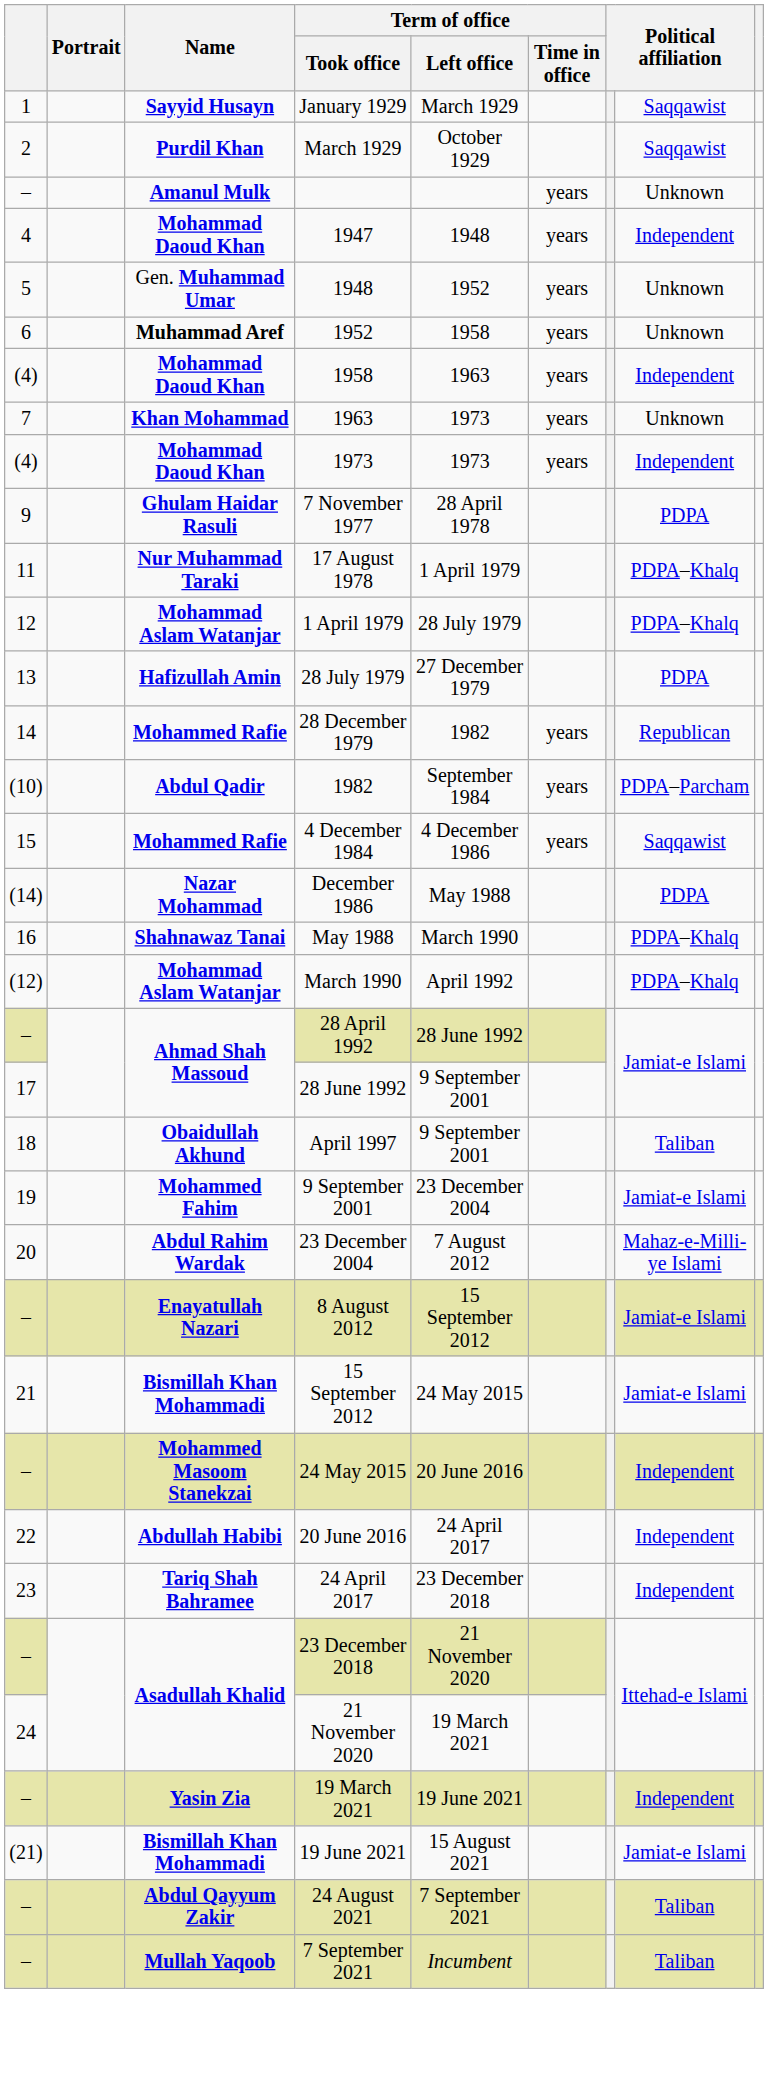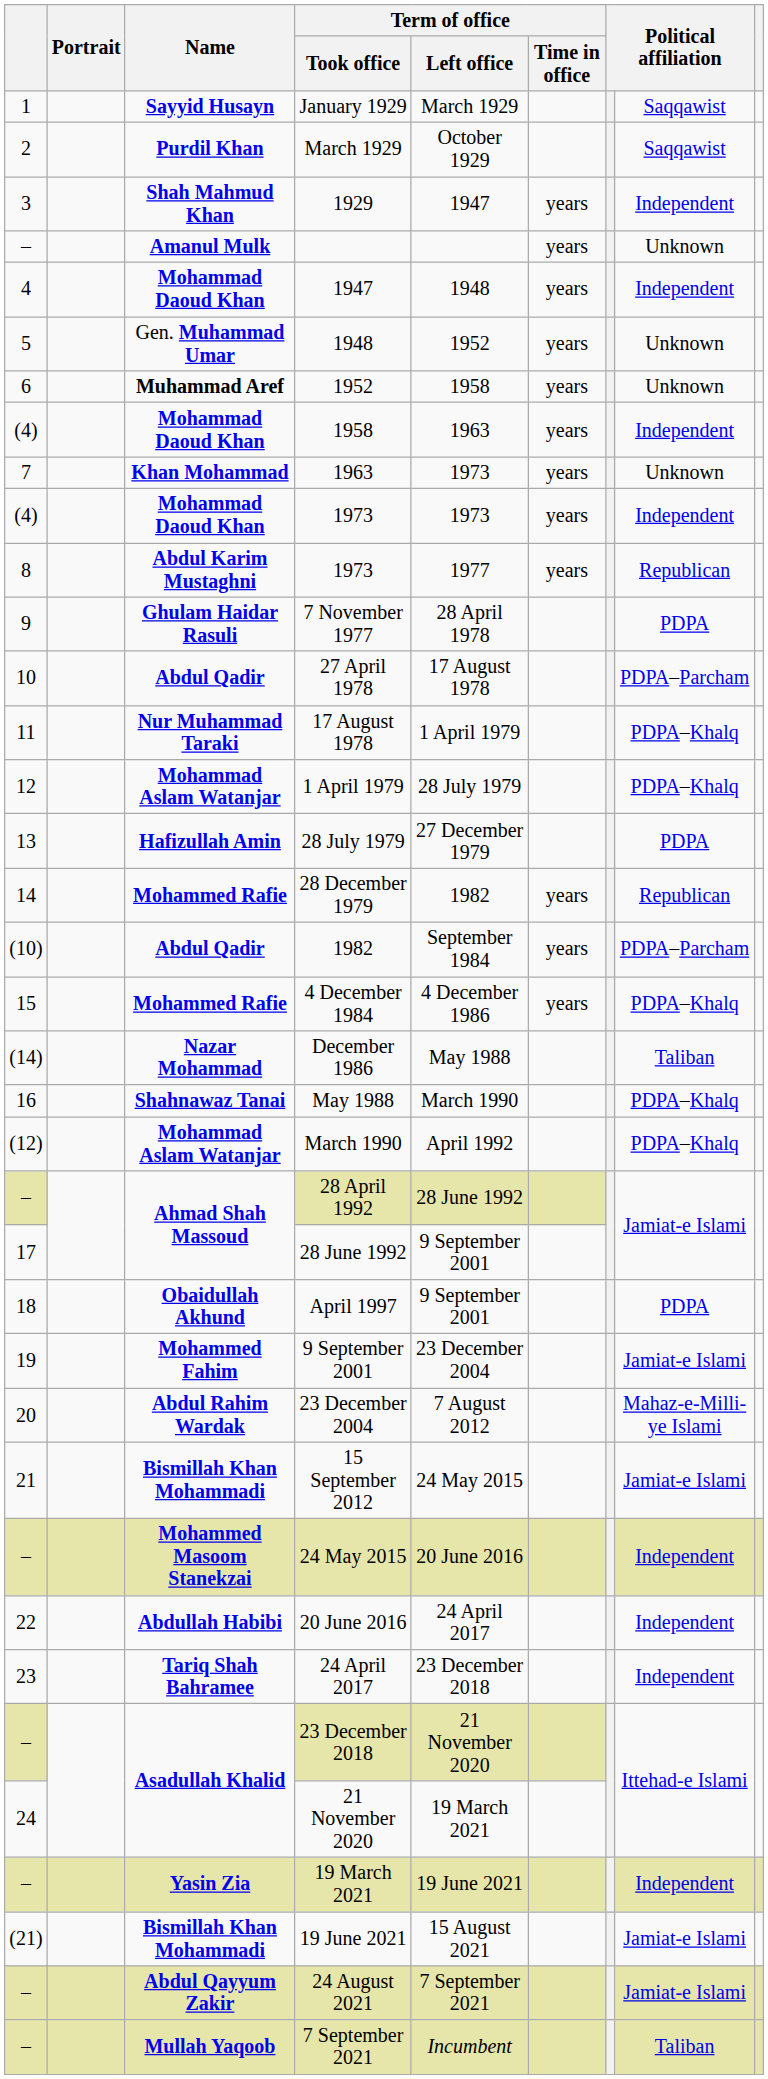+ row: (26, 203)
+ row: (26, 569)
+ row: (26, 678)
(685, 840) Saqqawist -> (685, 1003) PDPA–Khalq
(685, 895) PDPA -> (685, 1057) Taliban
(685, 1143) Taliban -> (685, 1306) PDPA
- row: (26, 1317)
(685, 1906) Taliban -> (685, 1992) Jamiat-e Islami
